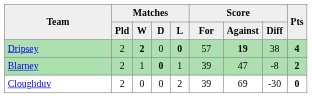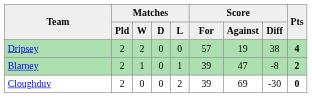(142, 48) bold -> (142, 48) normal
(180, 48) bold -> (180, 48) normal
(243, 48) bold -> (243, 48) normal
(161, 66) bold -> (161, 66) normal
